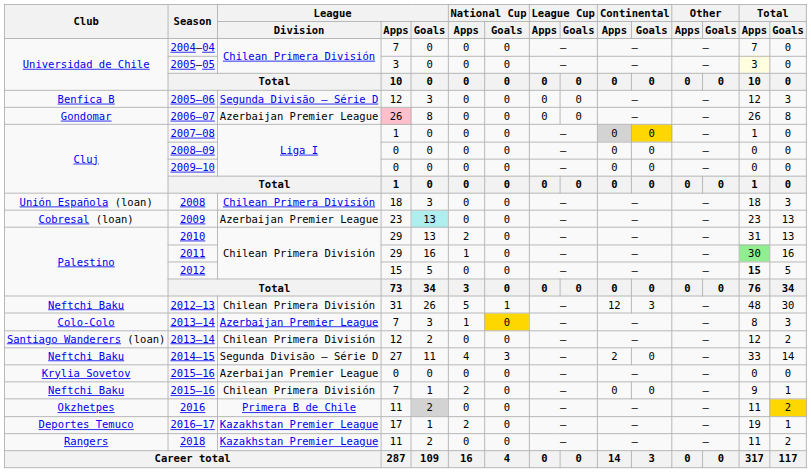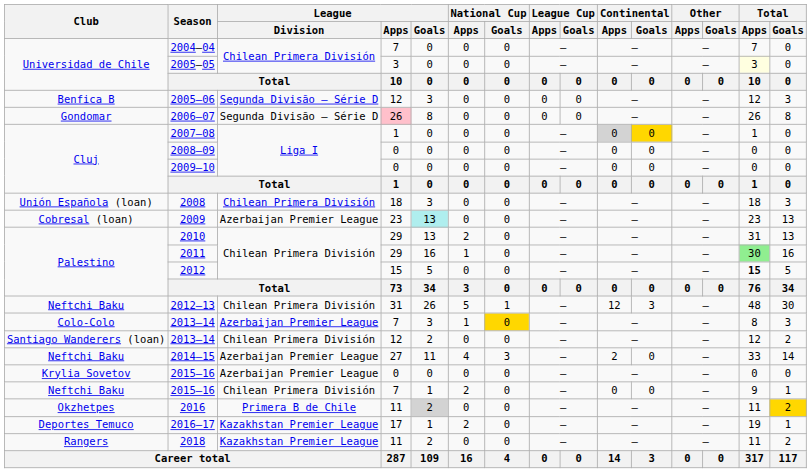(299, 116) Azerbaijan Premier League -> (299, 116) Segunda Divisão – Série D
(299, 356) Segunda Divisão – Série D -> (299, 356) Azerbaijan Premier League
